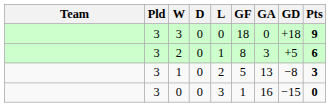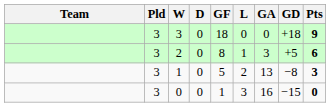columns swapped: (221, 14) <-> (243, 14)
